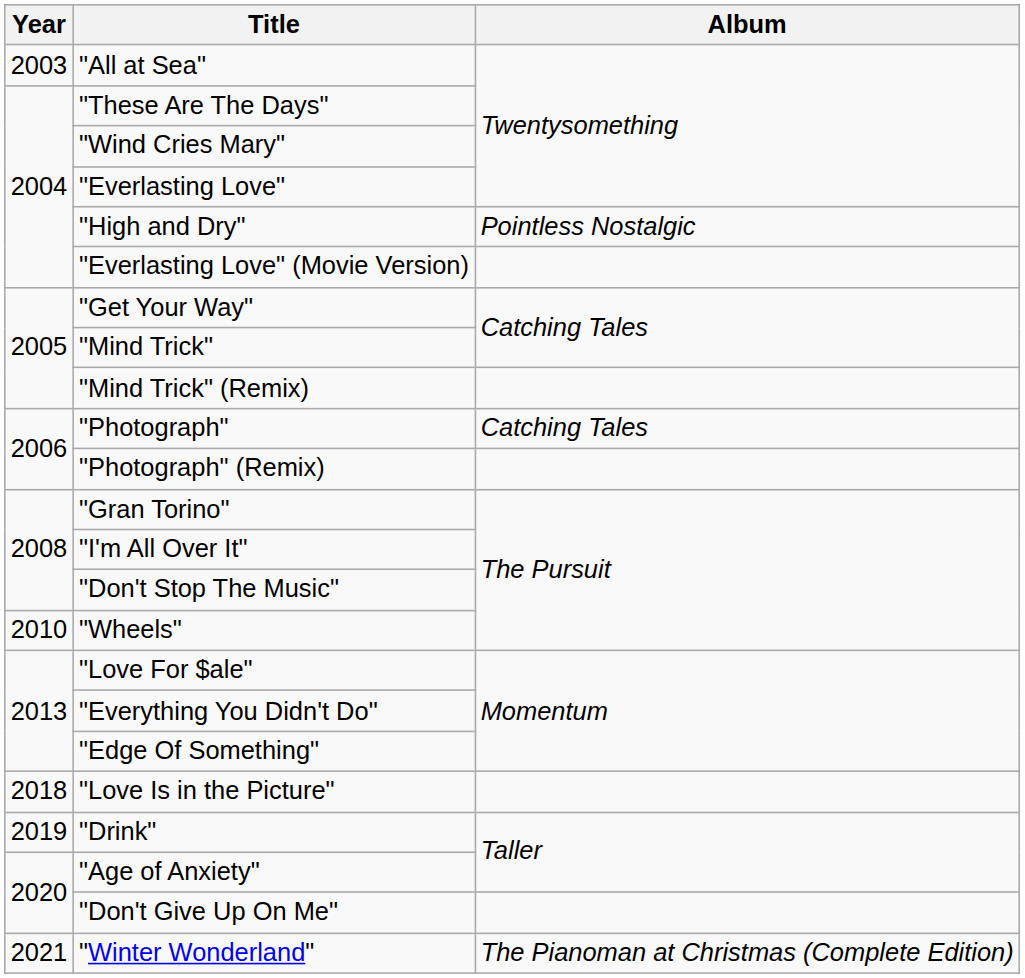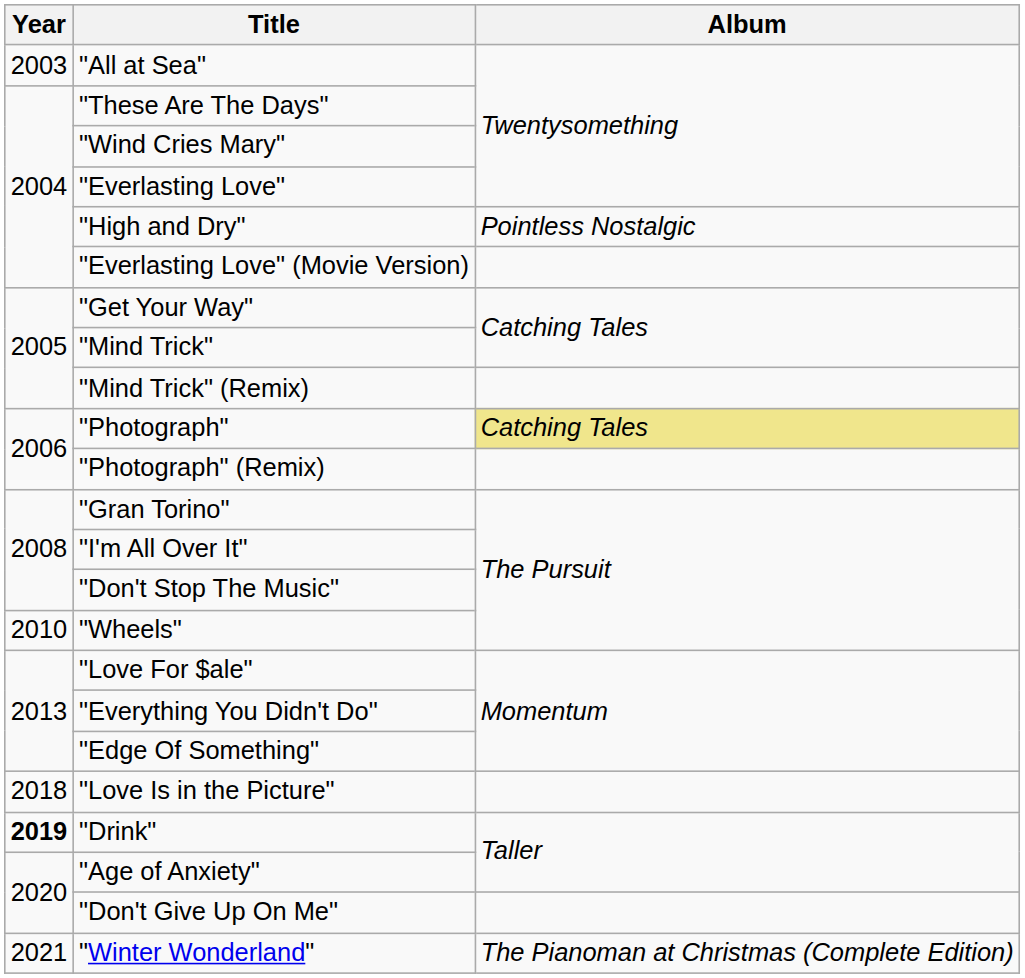(564, 428) no background -> (564, 428) khaki background
(39, 831) normal -> (39, 831) bold
